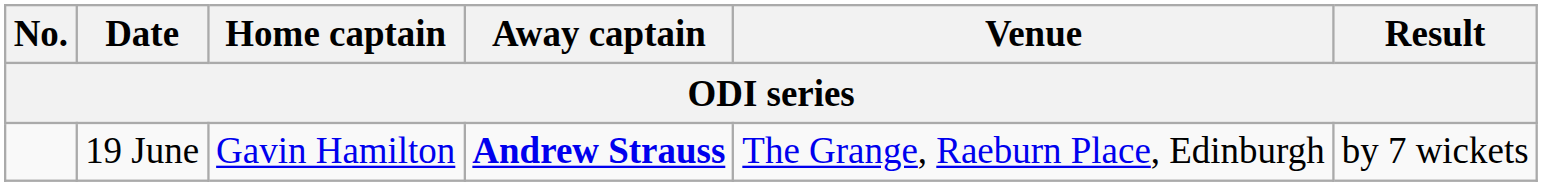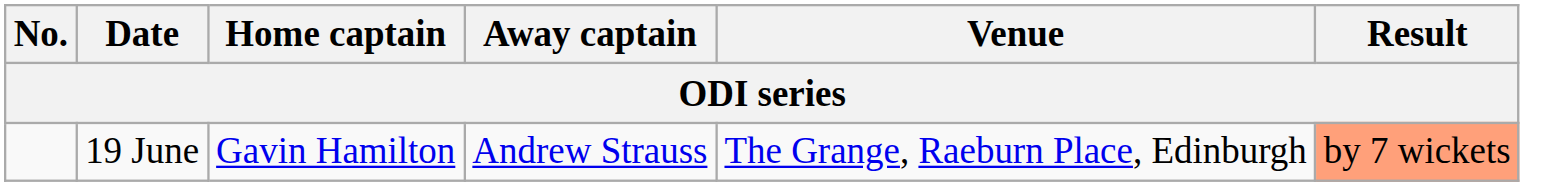(599, 151) bold -> (590, 151) normal
(1435, 151) no background -> (1417, 151) lightsalmon background
